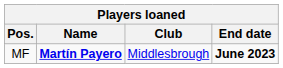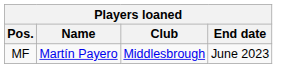(81, 54) bold -> (79, 54) normal
(245, 54) bold -> (240, 54) normal
